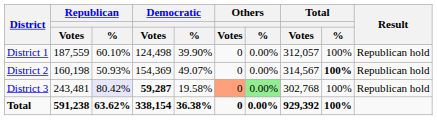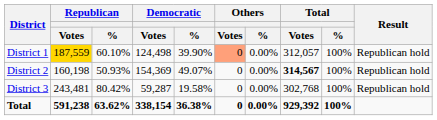(71, 53) no background -> (71, 53) gold background
(240, 53) no background -> (240, 53) lightsalmon background
(301, 70) normal -> (301, 70) bold
(338, 70) bold -> (339, 70) normal
(113, 88) lavender background -> (113, 88) no background
(156, 88) bold -> (156, 88) normal
(240, 88) lightsalmon background -> (240, 88) no background
(264, 88) lightgreen background -> (264, 88) no background
